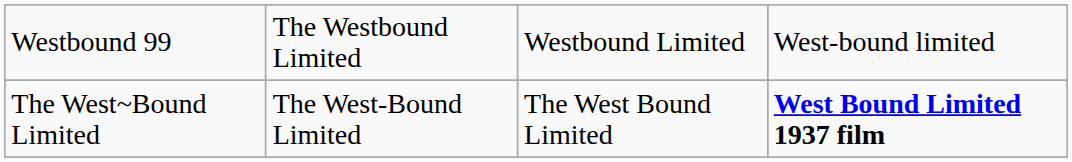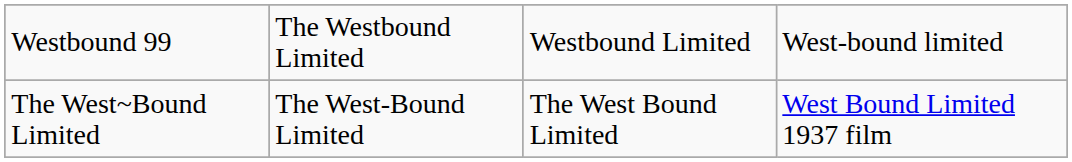(897, 118) bold -> (899, 118) normal
